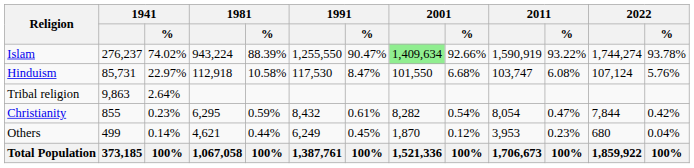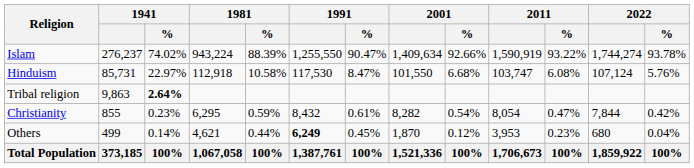(417, 53) lightgreen background -> (417, 53) no background
(164, 93) normal -> (165, 93) bold
(306, 133) normal -> (306, 133) bold
